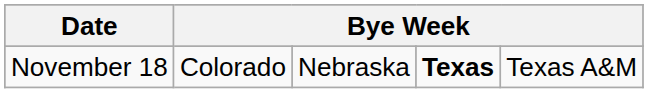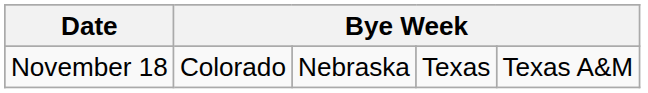(458, 67) bold -> (456, 67) normal
